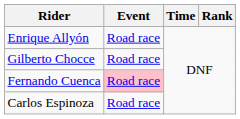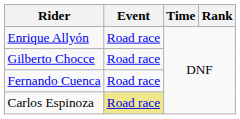(133, 81) pink background -> (133, 81) no background
(133, 103) no background -> (133, 103) khaki background
